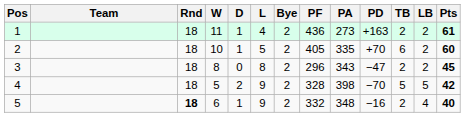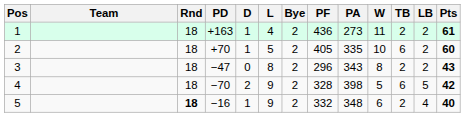columns swapped: (216, 13) <-> (376, 13)
(448, 67) 45 -> (448, 67) 43
(403, 85) 5 -> (403, 85) 6
